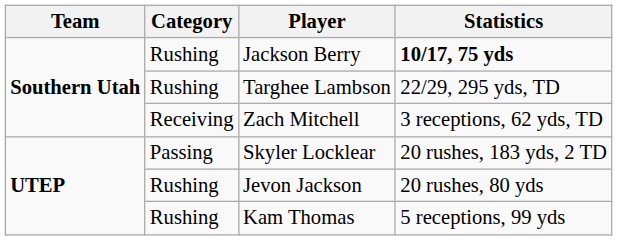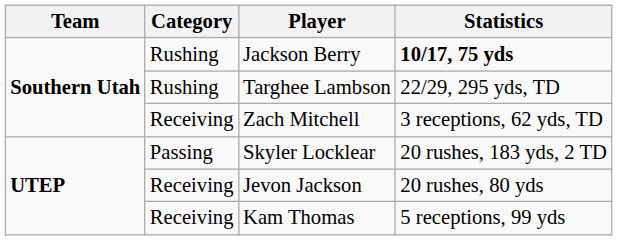(184, 185) Rushing -> (192, 185) Receiving
(184, 217) Rushing -> (192, 217) Receiving
